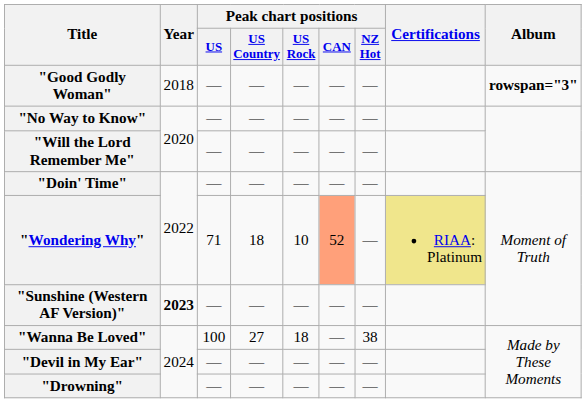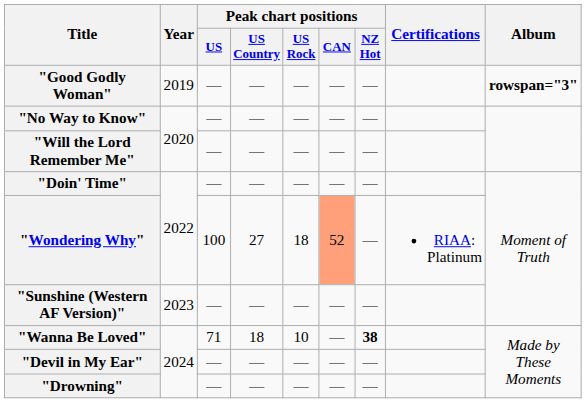(179, 85) 2018 -> (179, 85) 2019
(214, 240) 71 -> (214, 240) 100
(257, 240) 18 -> (257, 240) 27
(301, 240) 10 -> (301, 240) 18
(436, 249) khaki background -> (436, 249) no background
(179, 305) bold -> (179, 305) normal
(214, 337) 100 -> (214, 337) 71
(257, 337) 27 -> (257, 337) 18
(301, 337) 18 -> (301, 337) 10
(370, 337) normal -> (370, 337) bold
